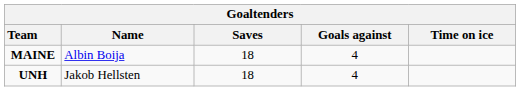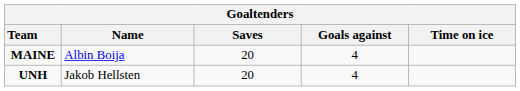(248, 55) 18 -> (248, 55) 20
(248, 75) 18 -> (248, 75) 20
